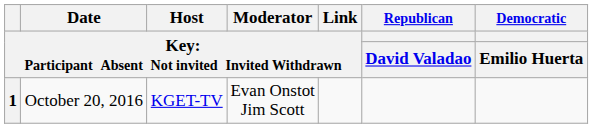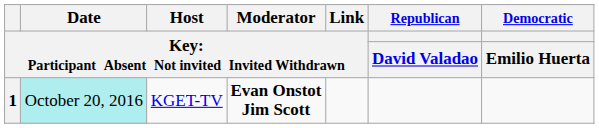(84, 100) no background -> (84, 100) paleturquoise background
(273, 100) normal -> (276, 100) bold
